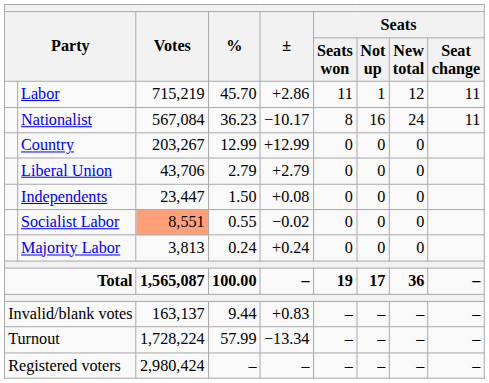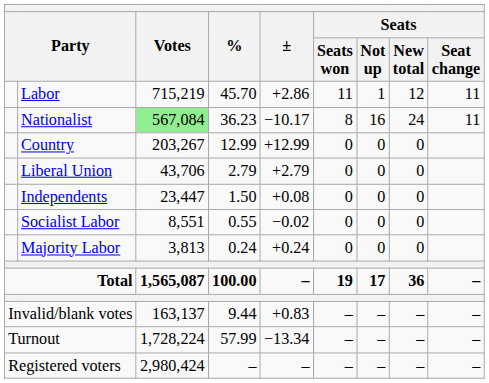(178, 119) no background -> (178, 119) lightgreen background
(186, 222) lightsalmon background -> (186, 222) no background
